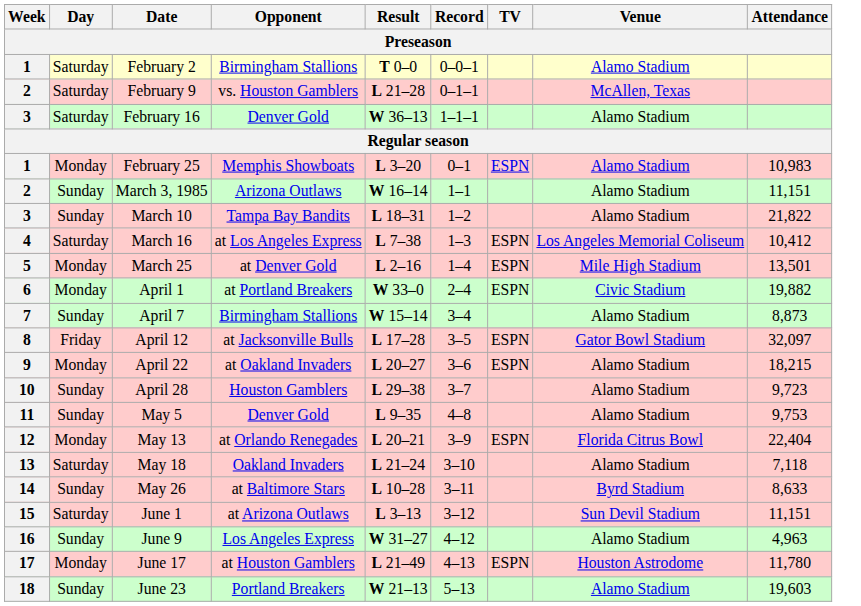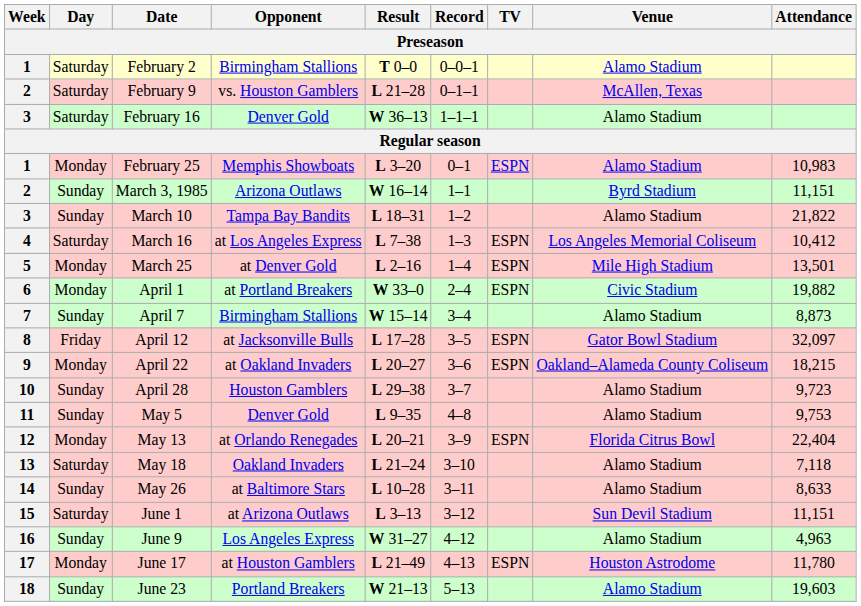(640, 191) Alamo Stadium -> (652, 191) Byrd Stadium
(640, 365) Alamo Stadium -> (652, 365) Oakland–Alameda County Coliseum
(640, 489) Byrd Stadium -> (652, 489) Alamo Stadium
